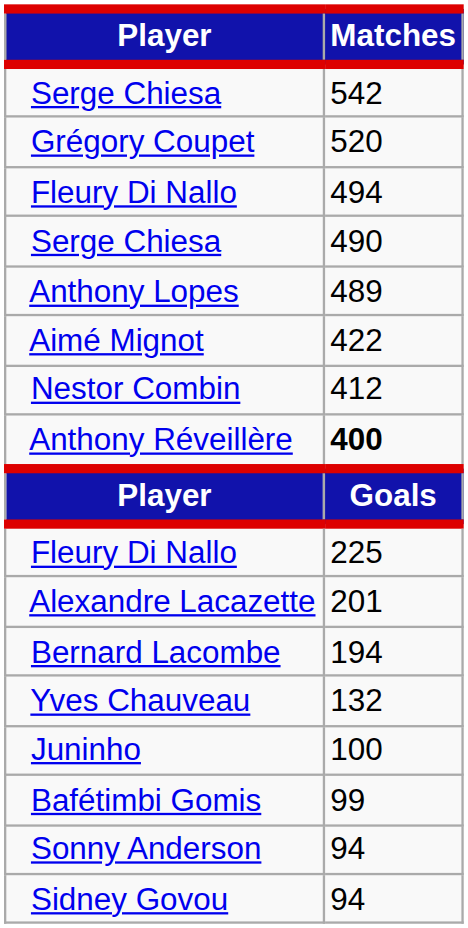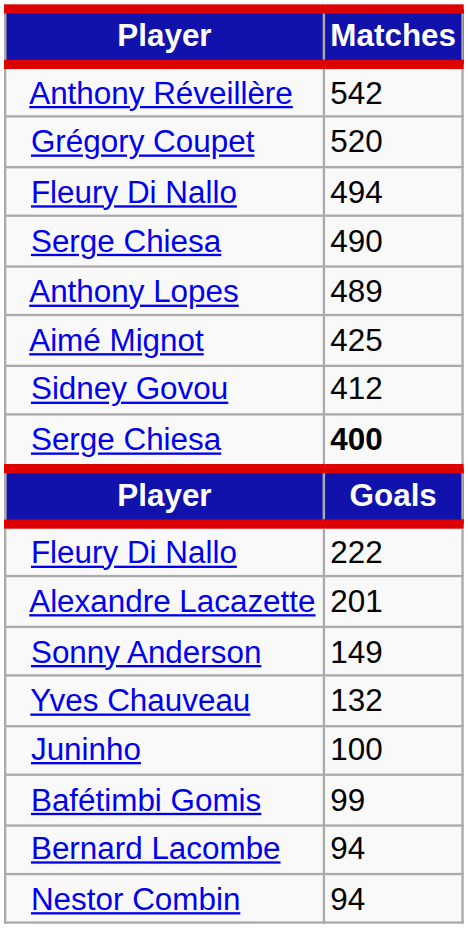(117, 93) Serge Chiesa -> (153, 93) Anthony Réveillère
(357, 340) 422 -> (357, 340) 425
(127, 390) Nestor Combin -> (121, 390) Sidney Govou
(153, 439) Anthony Réveillère -> (117, 439) Serge Chiesa
(357, 552) 225 -> (357, 552) 222
(151, 651) Bernard Lacombe -> (137, 651) Sonny Anderson
(357, 651) 194 -> (357, 651) 149
(137, 849) Sonny Anderson -> (151, 849) Bernard Lacombe
(121, 899) Sidney Govou -> (127, 899) Nestor Combin
